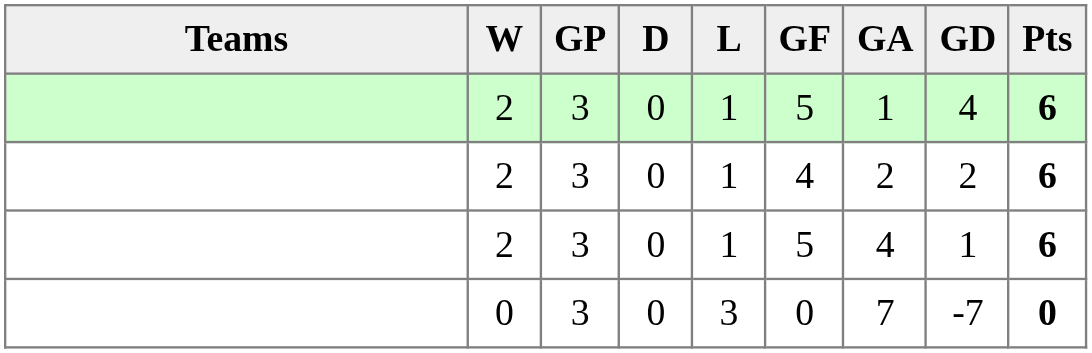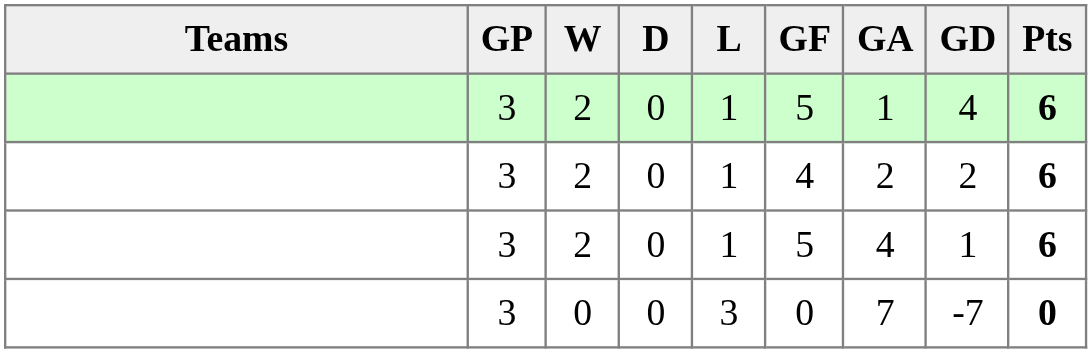columns swapped: (580, 38) <-> (504, 38)
